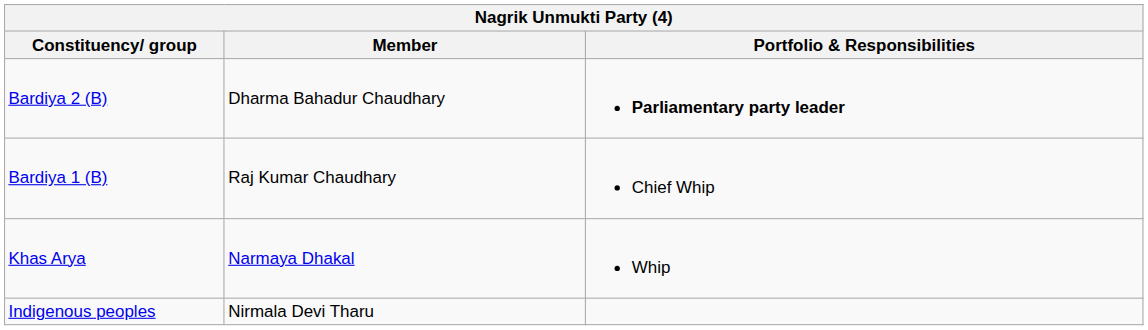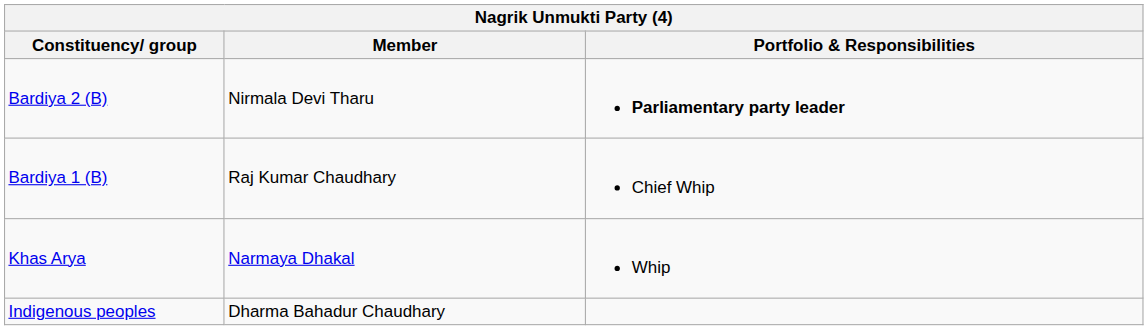(337, 98) Dharma Bahadur Chaudhary -> (301, 98) Nirmala Devi Tharu
(301, 311) Nirmala Devi Tharu -> (337, 311) Dharma Bahadur Chaudhary
